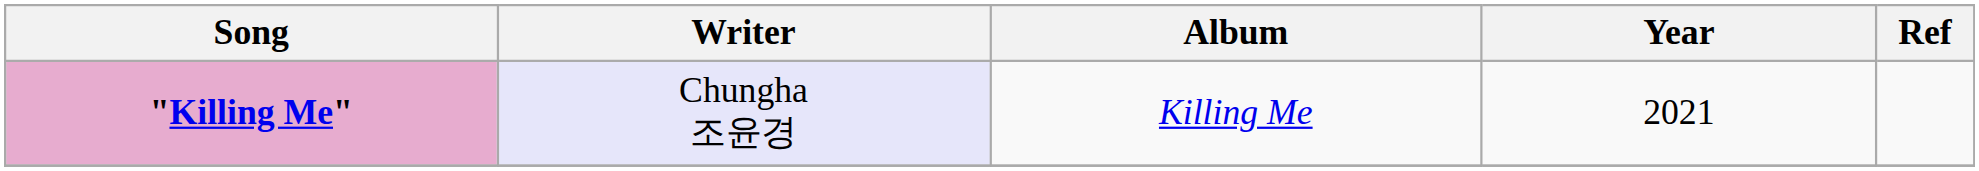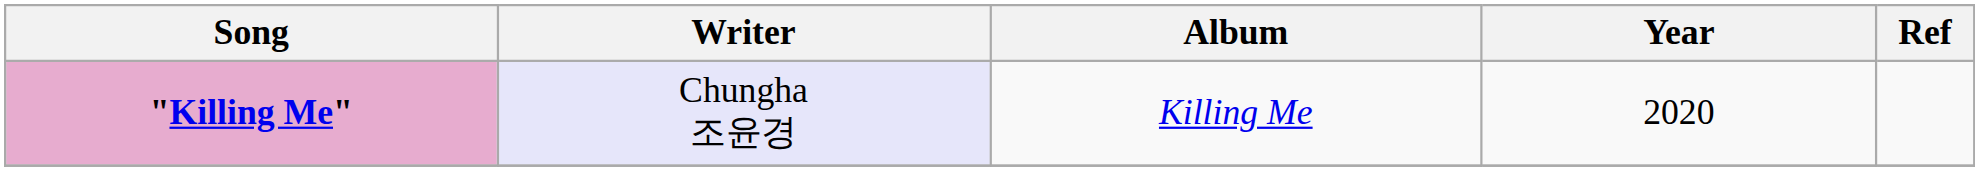(1679, 112) 2021 -> (1679, 112) 2020
